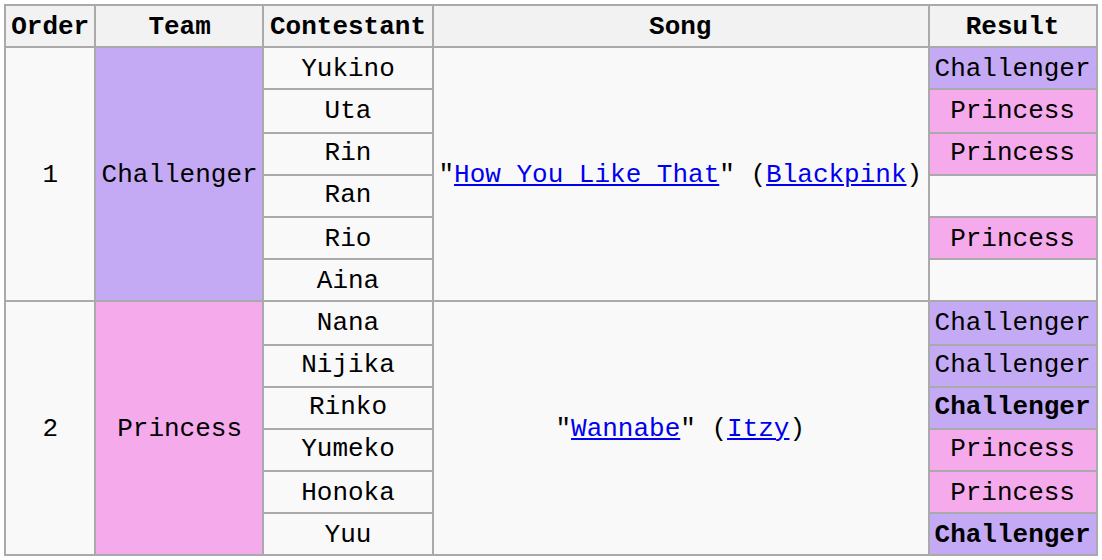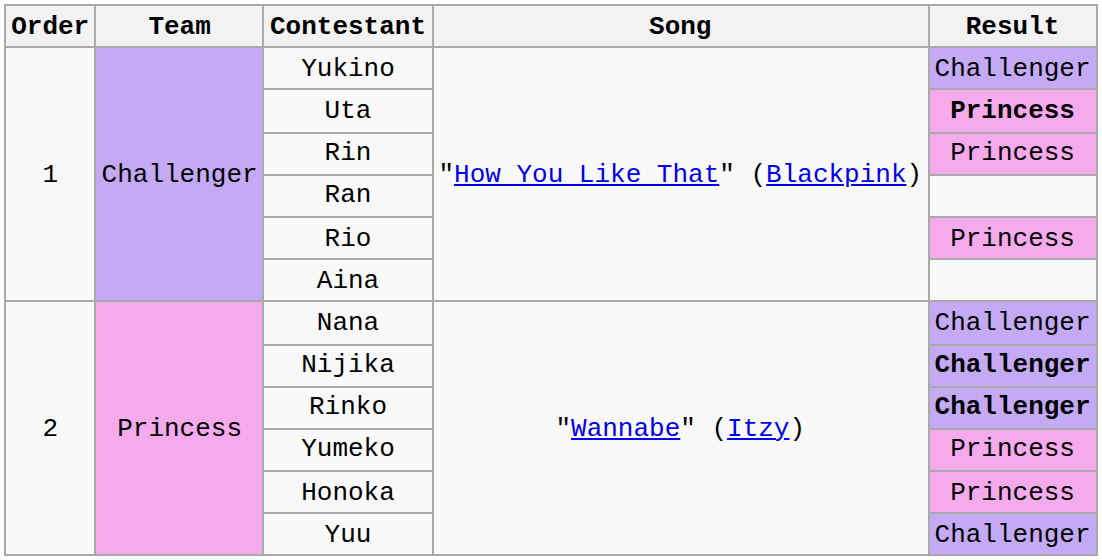(1013, 111) normal -> (1013, 111) bold
(1013, 365) normal -> (1013, 365) bold
(1013, 535) bold -> (1013, 535) normal
